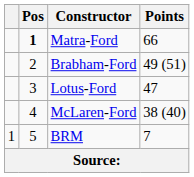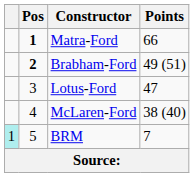(33, 64) normal -> (33, 64) bold
(12, 137) no background -> (12, 137) paleturquoise background
